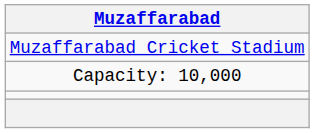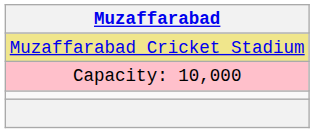(157, 48) no background -> (157, 48) khaki background
(157, 76) no background -> (157, 76) pink background
